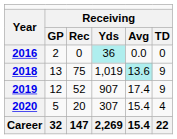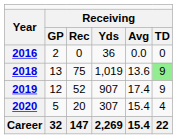(109, 54) paleturquoise background -> (109, 54) no background
(139, 71) paleturquoise background -> (139, 71) no background
(162, 71) no background -> (162, 71) lightgreen background
